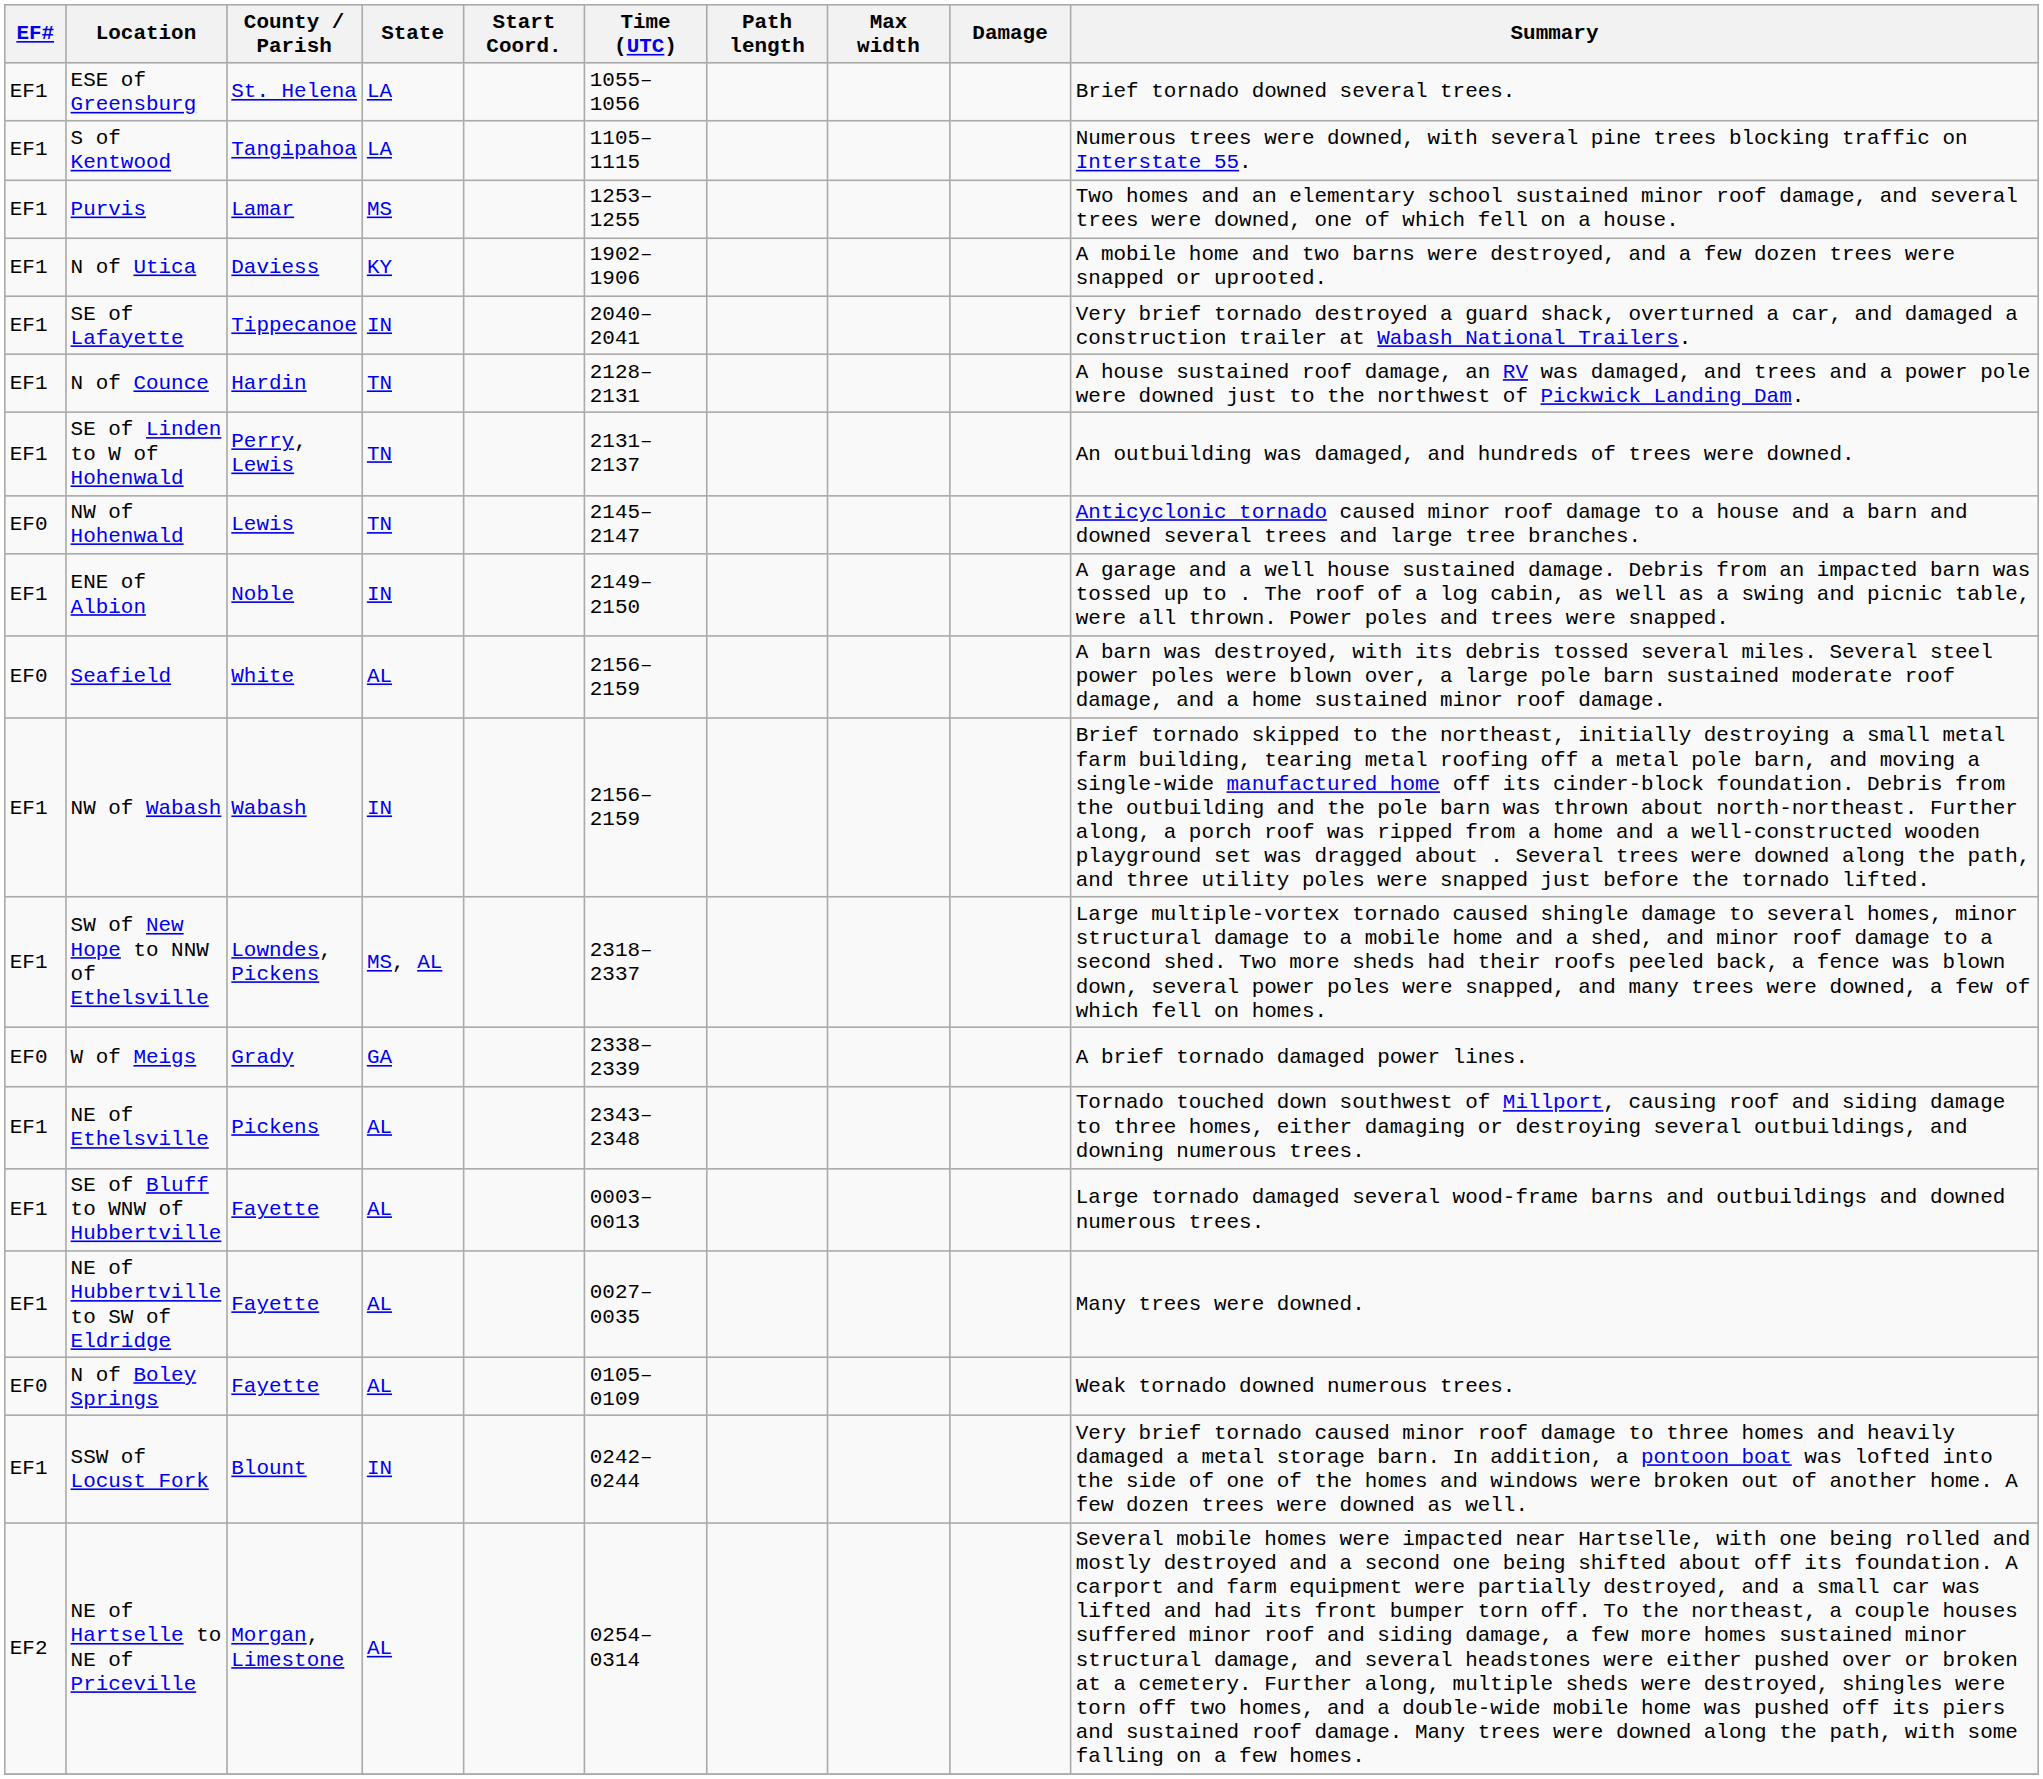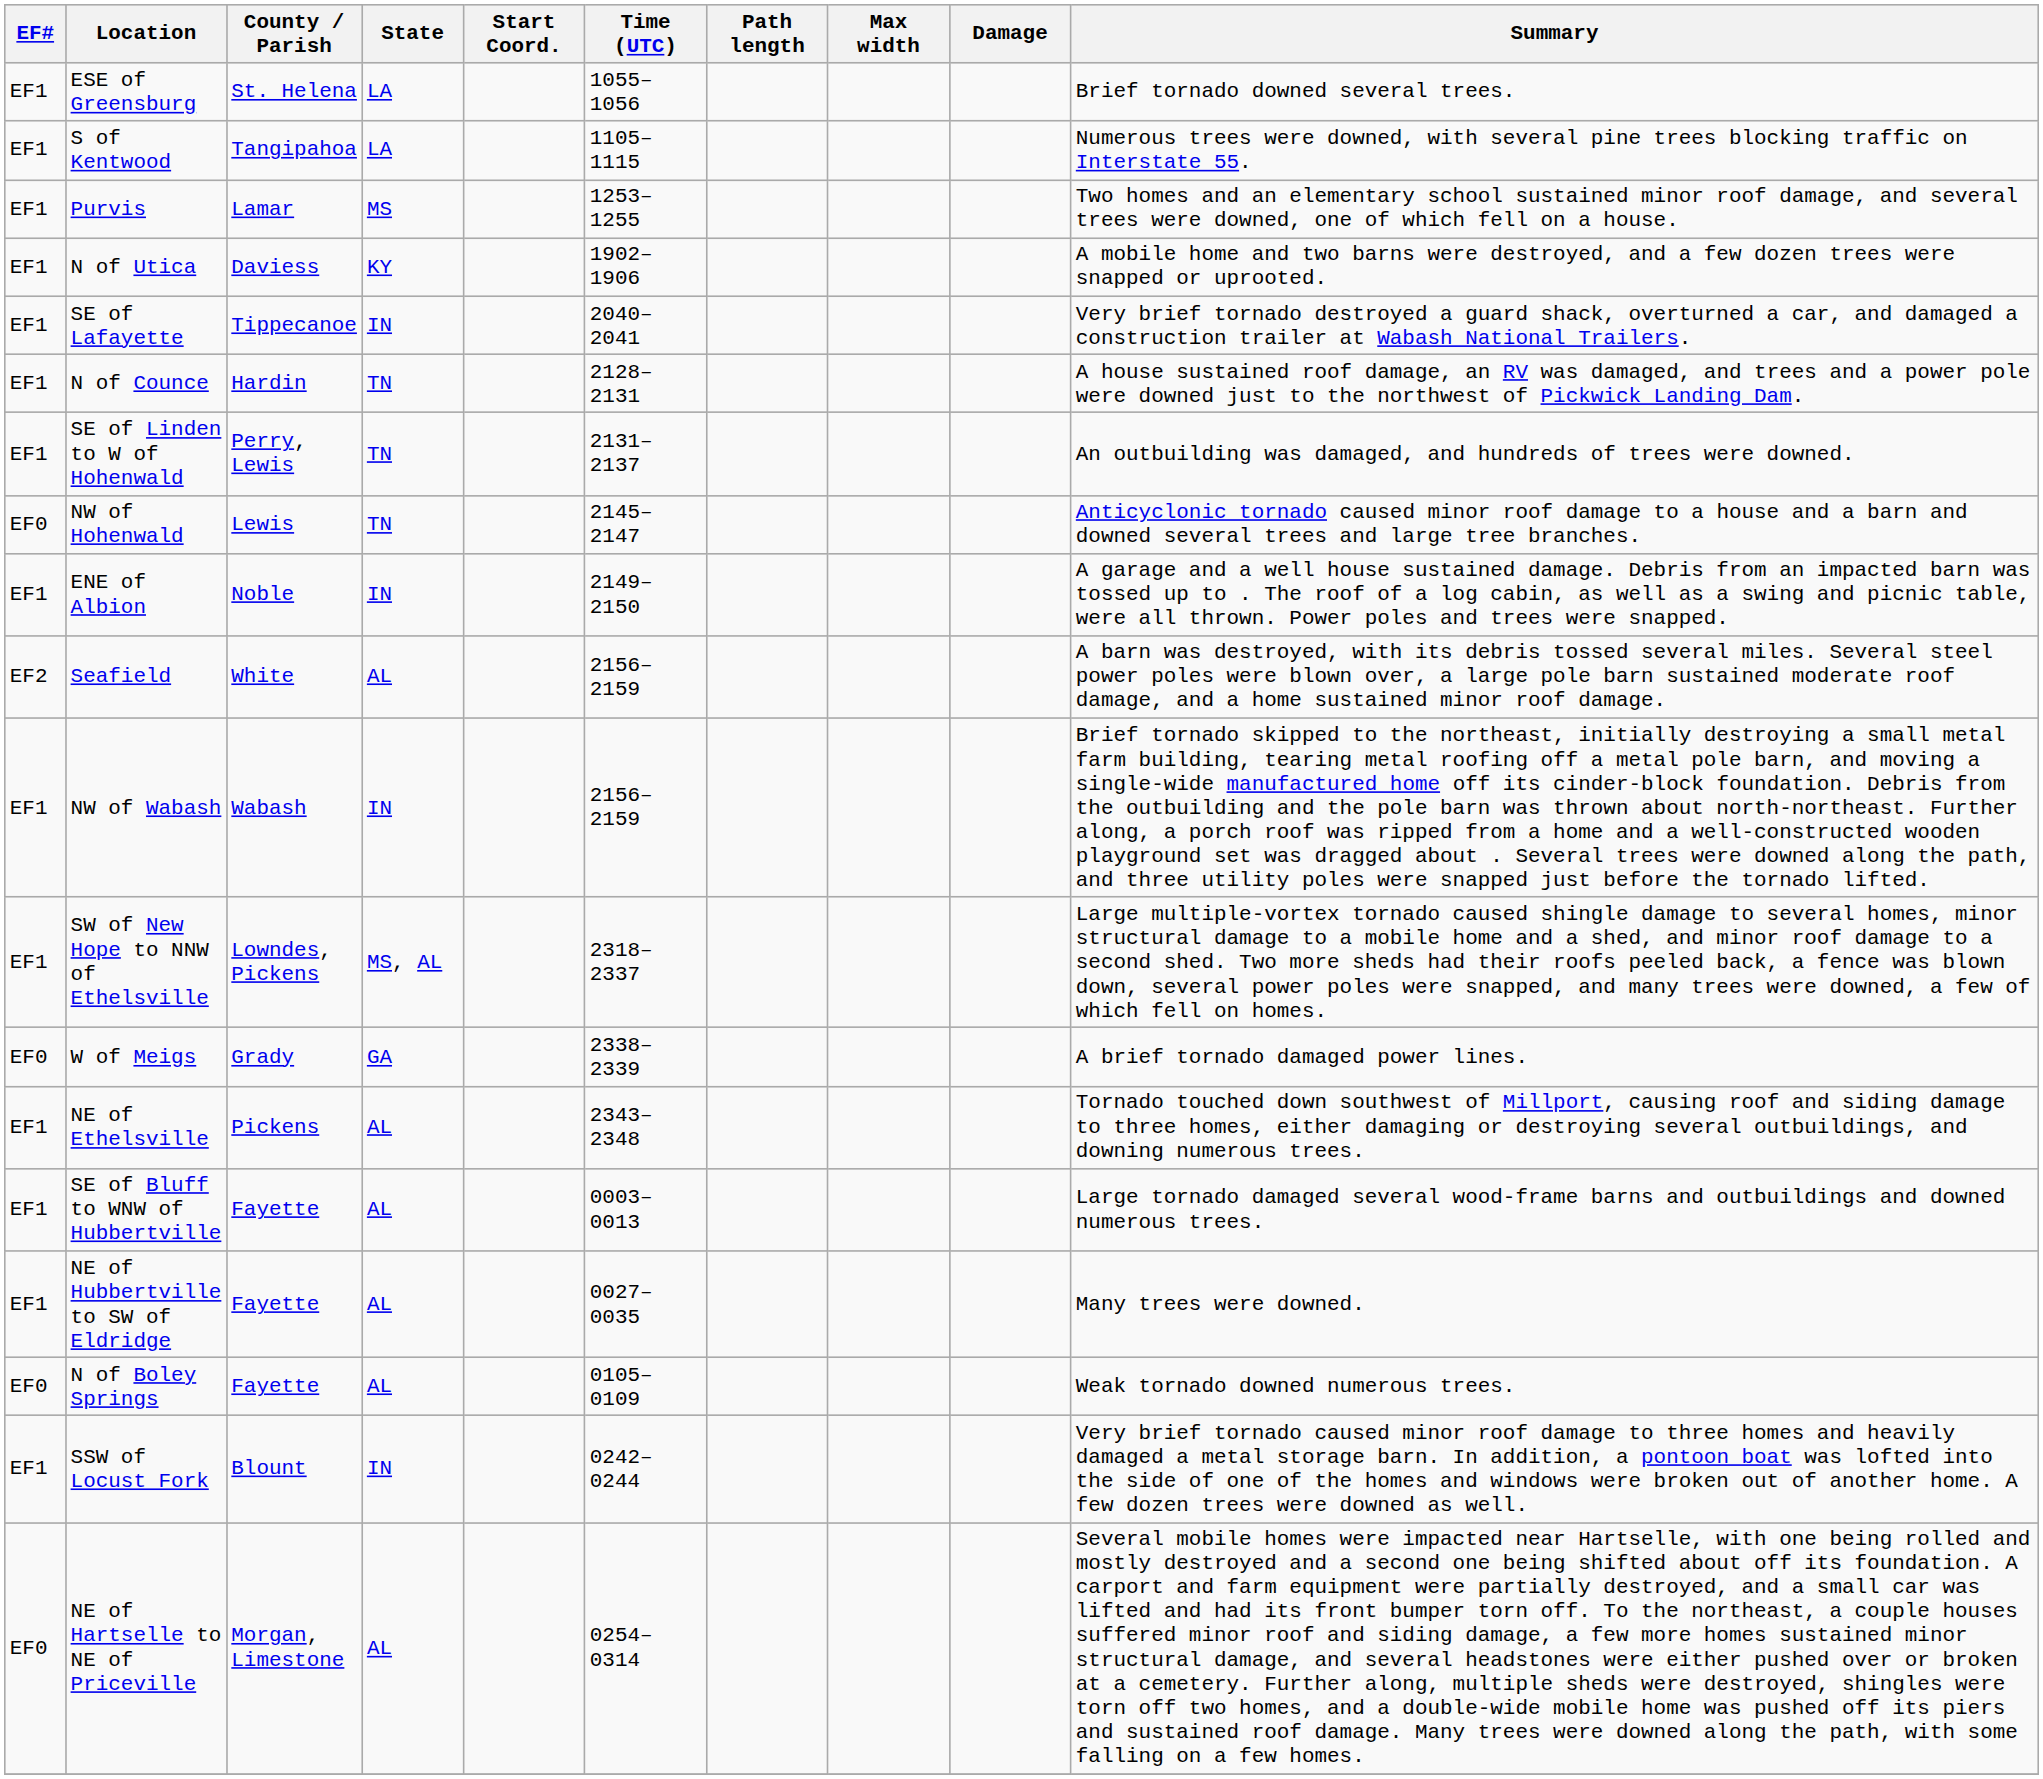(29, 677) EF0 -> (29, 677) EF2
(29, 1648) EF2 -> (29, 1648) EF0
